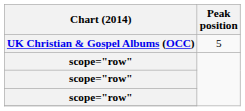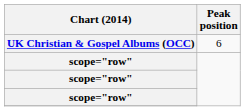(219, 43) 5 -> (219, 43) 6
